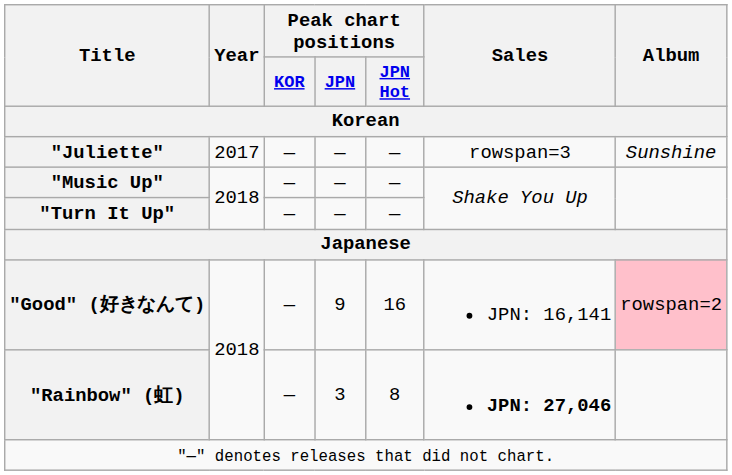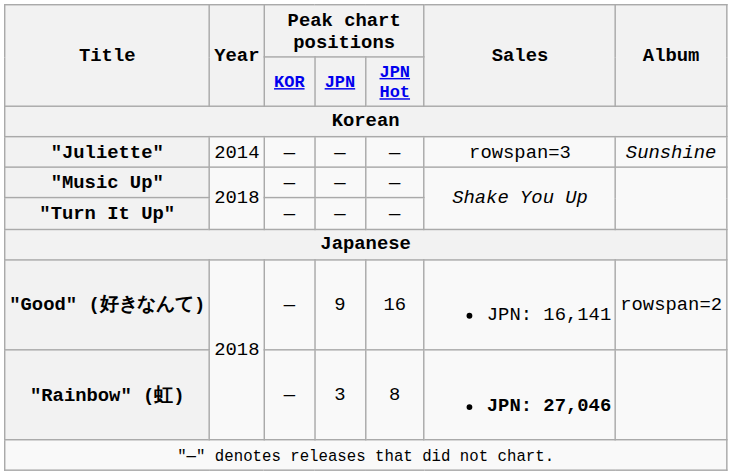(237, 152) 2017 -> (237, 152) 2014
(671, 305) pink background -> (671, 305) no background
